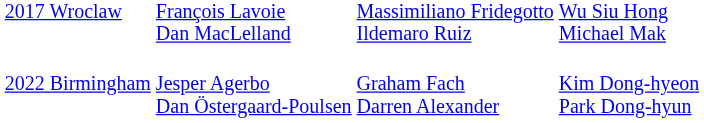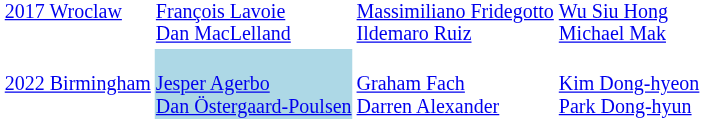(254, 95) no background -> (254, 95) lightblue background
